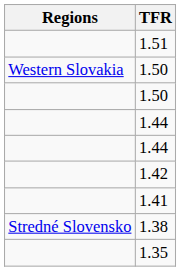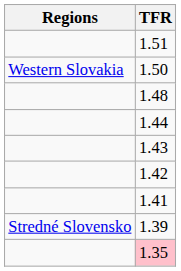(153, 95) 1.50 -> (153, 95) 1.48
(153, 148) 1.44 -> (153, 148) 1.43
(153, 226) 1.38 -> (153, 226) 1.39
(153, 252) no background -> (153, 252) pink background
